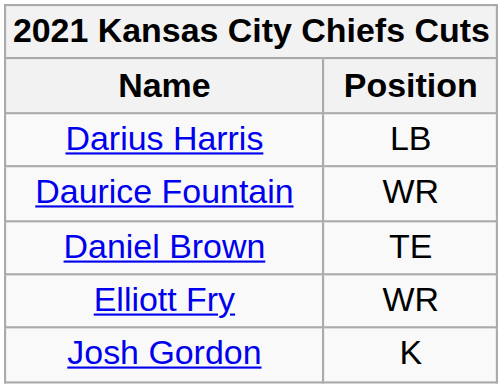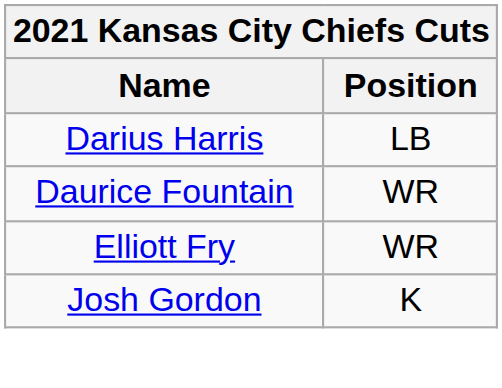- row: (164, 246)
